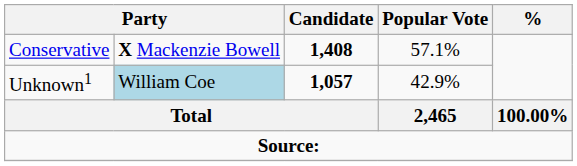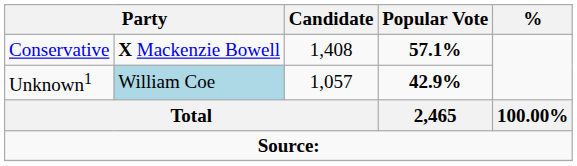(331, 49) bold -> (331, 49) normal
(435, 49) normal -> (435, 49) bold
(331, 82) bold -> (331, 82) normal
(435, 82) normal -> (435, 82) bold
